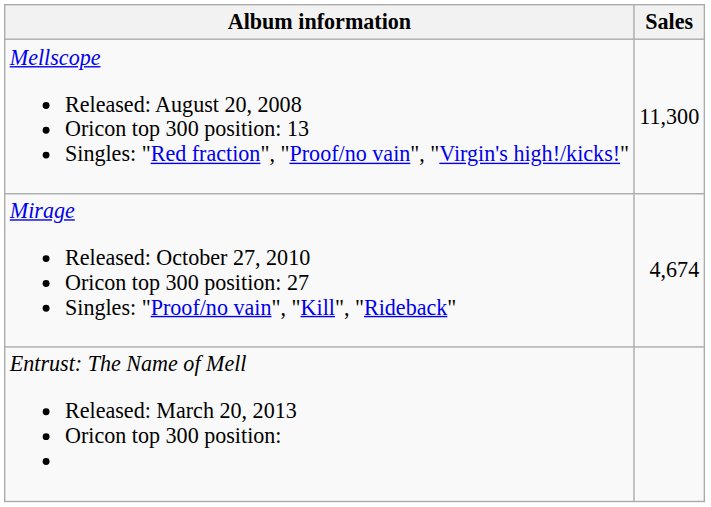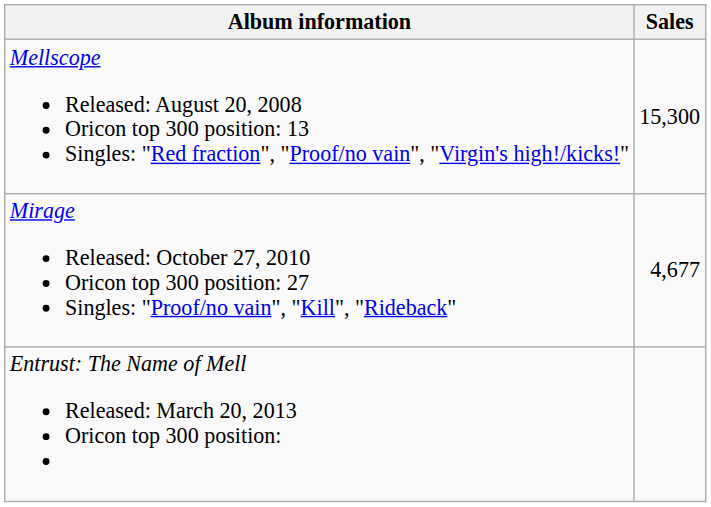(669, 116) 11,300 -> (670, 116) 15,300
(674, 270) 4,674 -> (675, 270) 4,677
